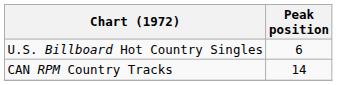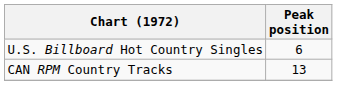(299, 70) 14 -> (299, 70) 13
